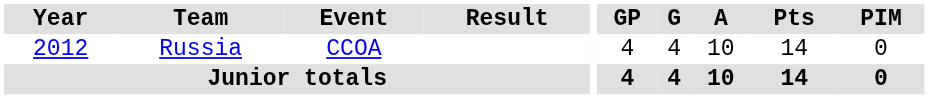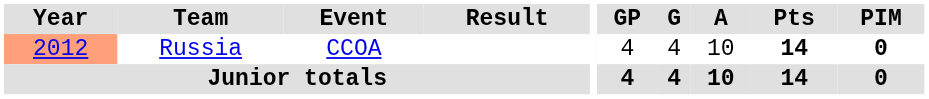(61, 49) no background -> (61, 49) lightsalmon background
(794, 49) normal -> (794, 49) bold
(881, 49) normal -> (881, 49) bold
